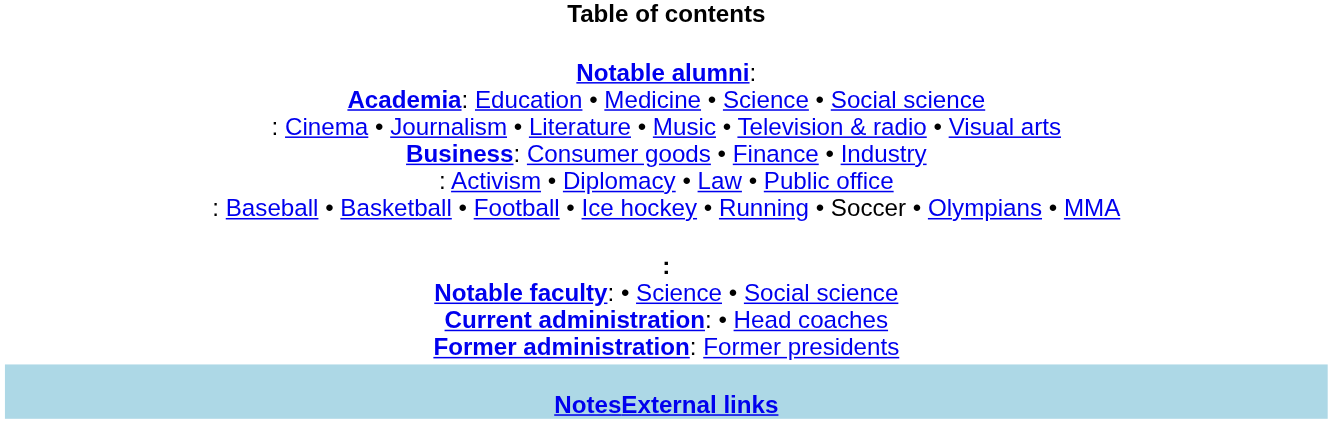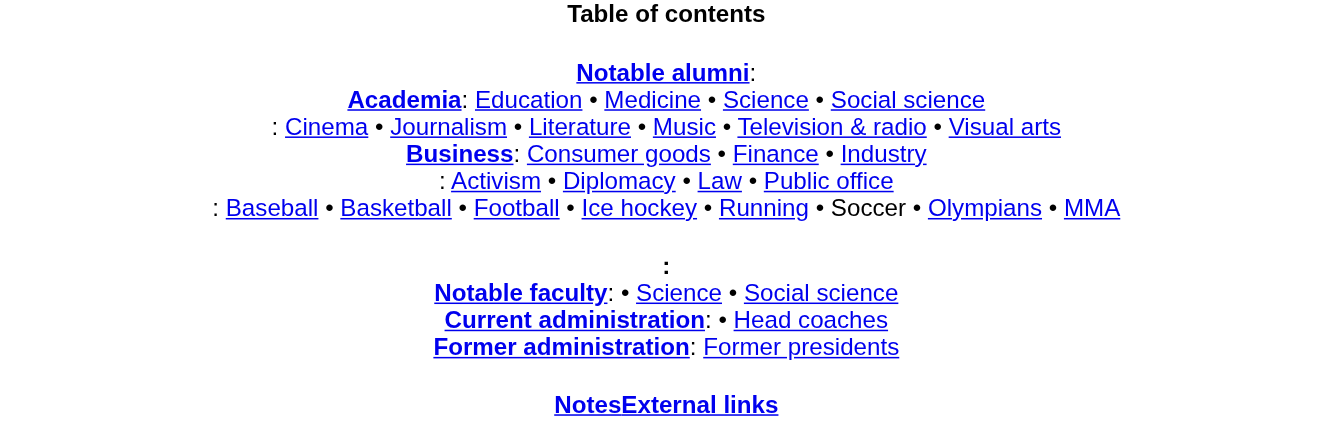(666, 404) lightblue background -> (666, 404) no background
